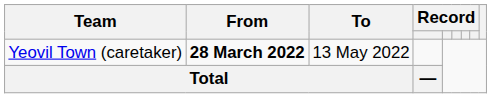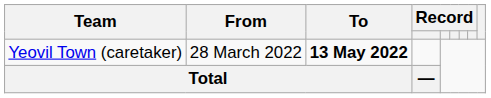(247, 52) bold -> (246, 52) normal
(361, 52) normal -> (359, 52) bold
